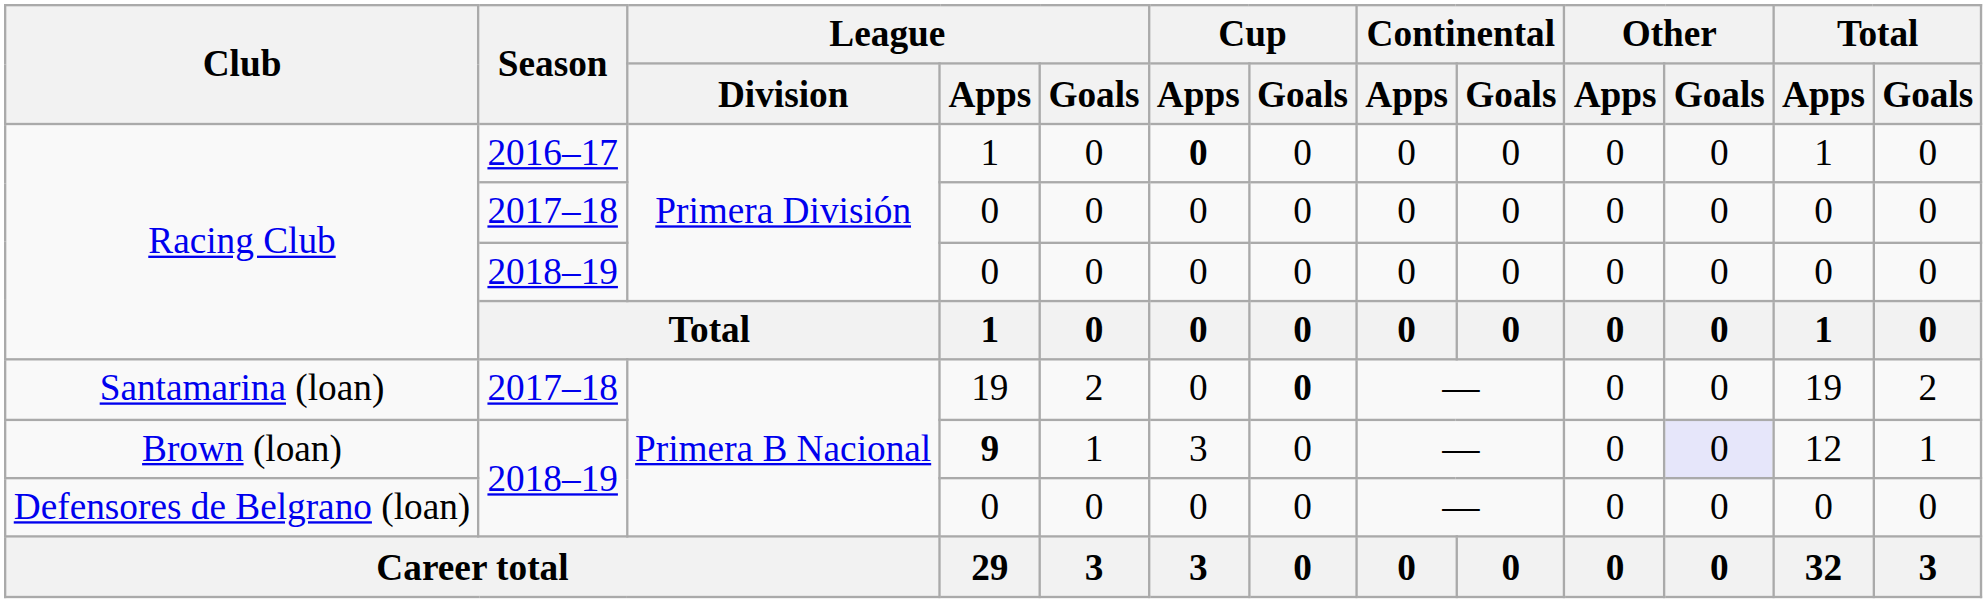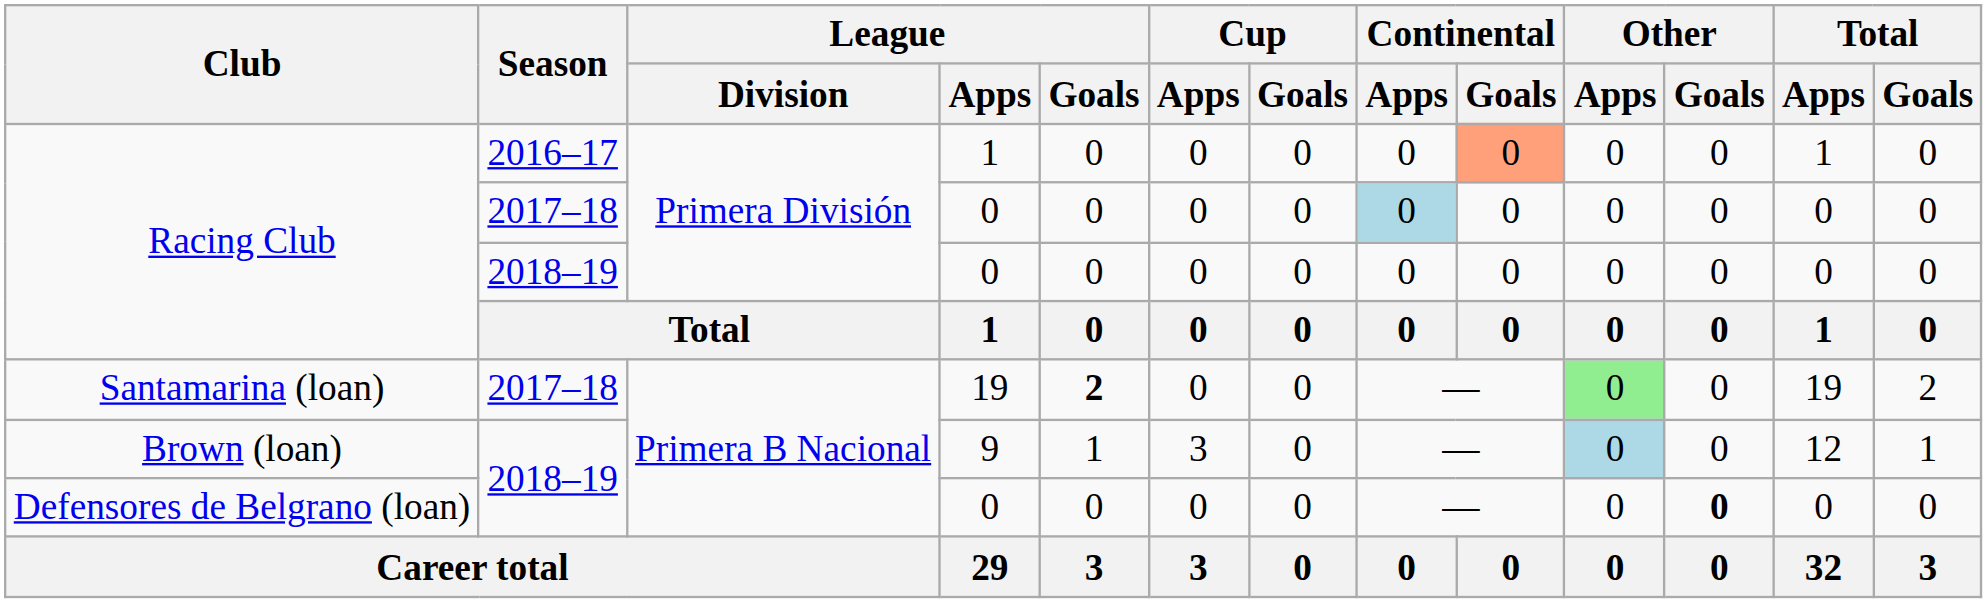(1198, 152) bold -> (1198, 152) normal
(1511, 152) no background -> (1511, 152) lightsalmon background
(1407, 211) no background -> (1407, 211) lightblue background
(1094, 388) normal -> (1094, 388) bold
(1302, 388) bold -> (1302, 388) normal
(1615, 388) no background -> (1615, 388) lightgreen background
(990, 447) bold -> (990, 447) normal
(1615, 447) no background -> (1615, 447) lightblue background
(1719, 447) lavender background -> (1719, 447) no background
(1719, 507) normal -> (1719, 507) bold
